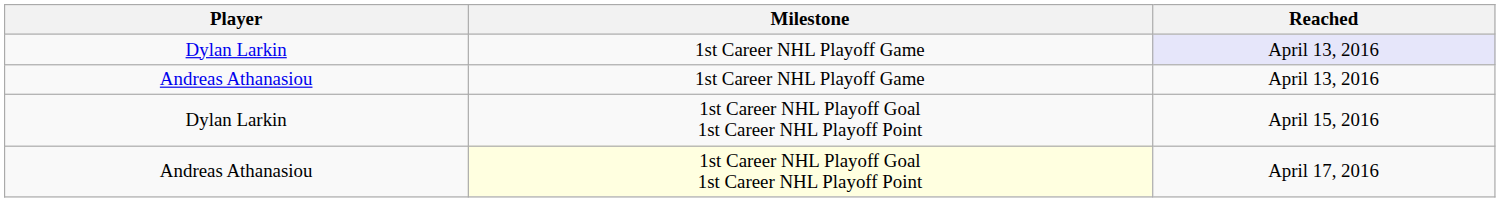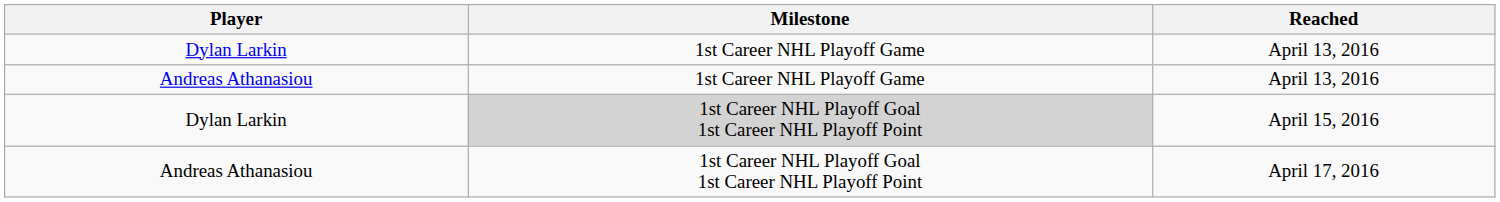(1324, 49) lavender background -> (1324, 49) no background
(810, 119) no background -> (810, 119) lightgrey background
(810, 171) lightyellow background -> (810, 171) no background
